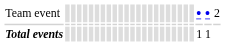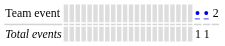(34, 34) bold -> (33, 34) normal
